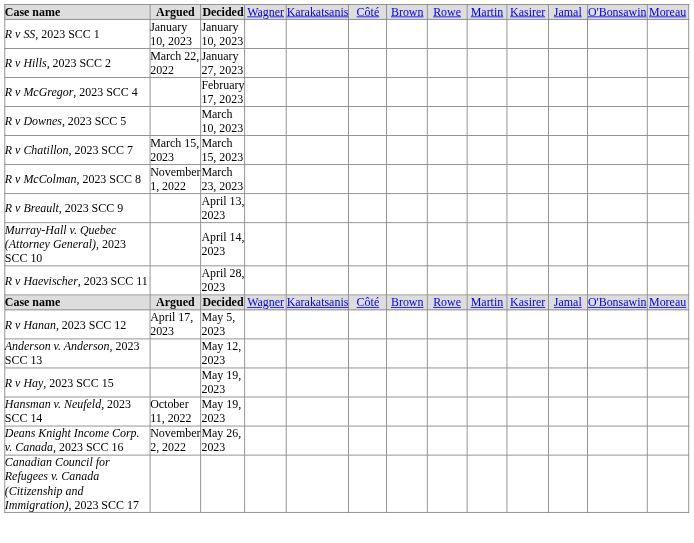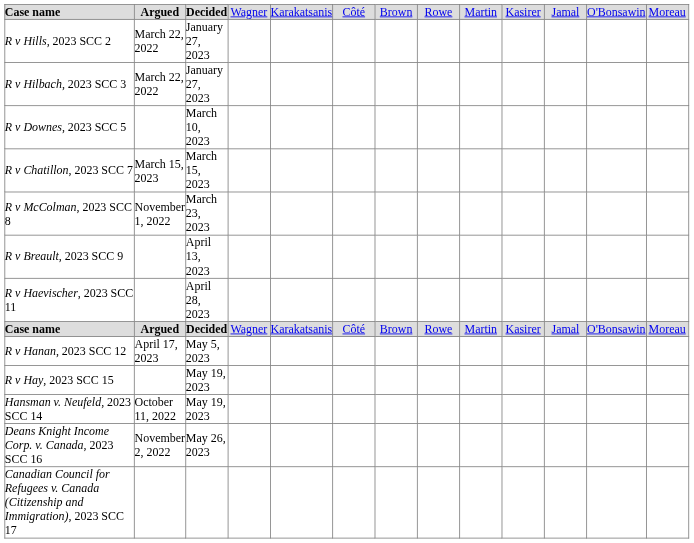- row: (52, 33)
+ row: (66, 84)
- row: (71, 92)
- row: (65, 244)
- row: (72, 353)
